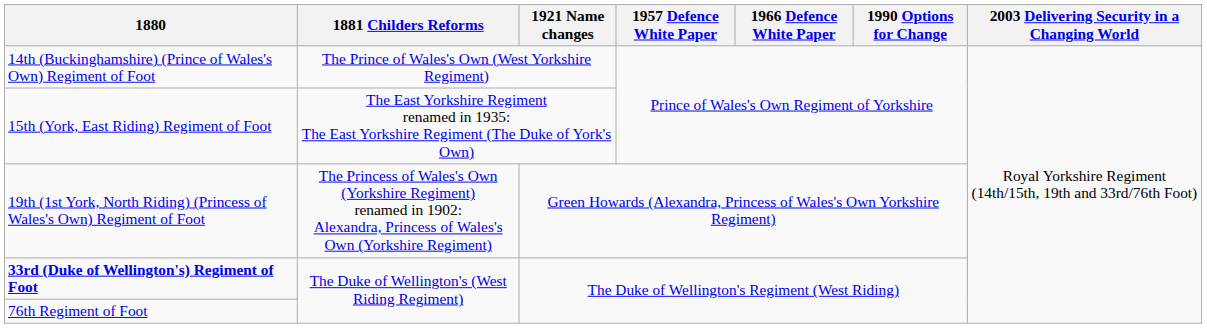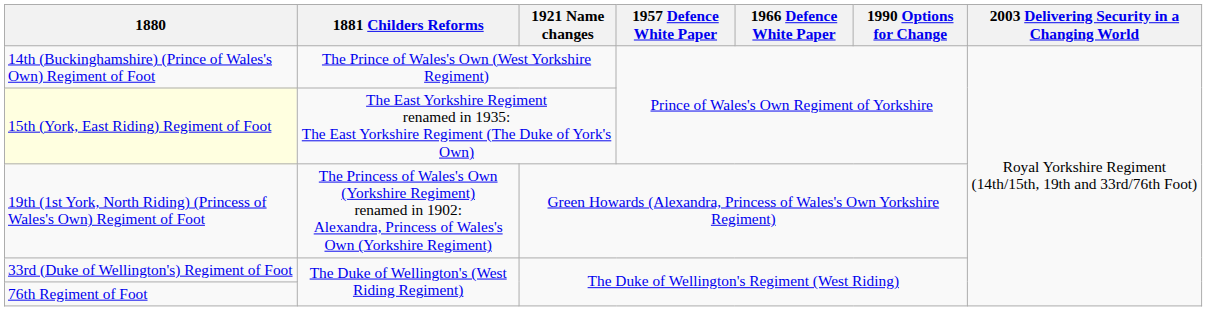(140, 125) no background -> (140, 125) lightyellow background
(141, 278) bold -> (150, 269) normal
